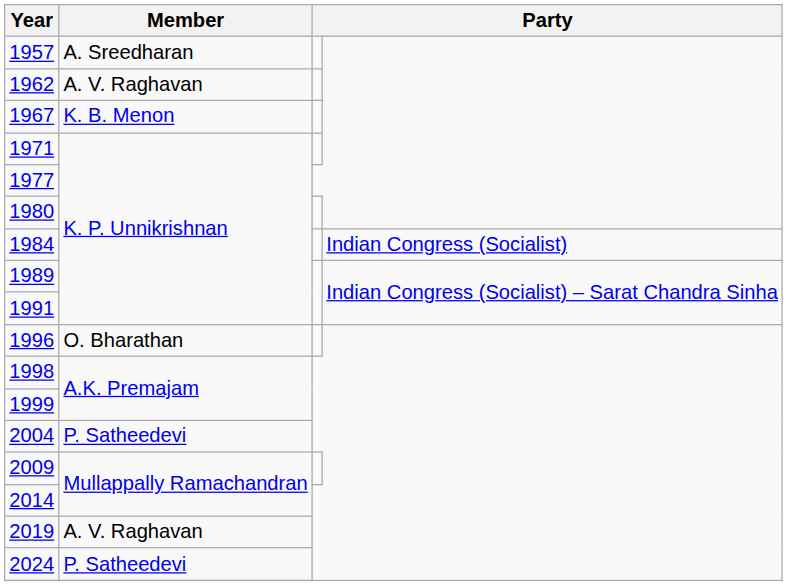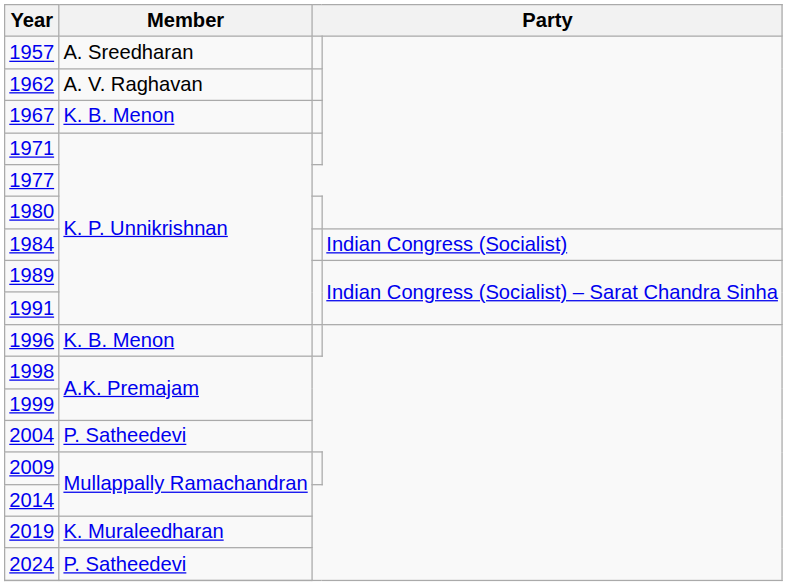(123, 340) O. Bharathan -> (119, 340) K. B. Menon
(133, 532) A. V. Raghavan -> (144, 532) K. Muraleedharan
